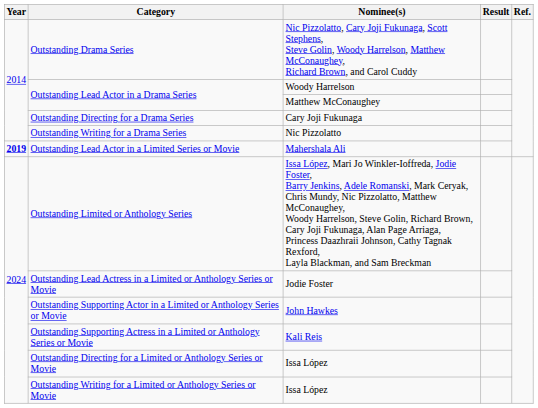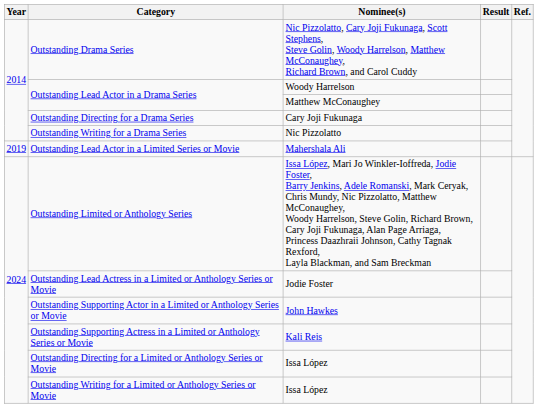(16, 149) bold -> (16, 149) normal
